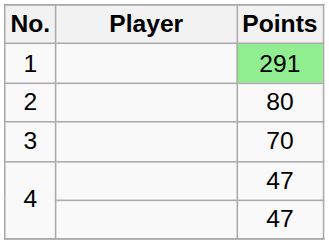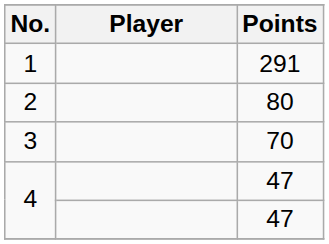(280, 63) lightgreen background -> (280, 63) no background
